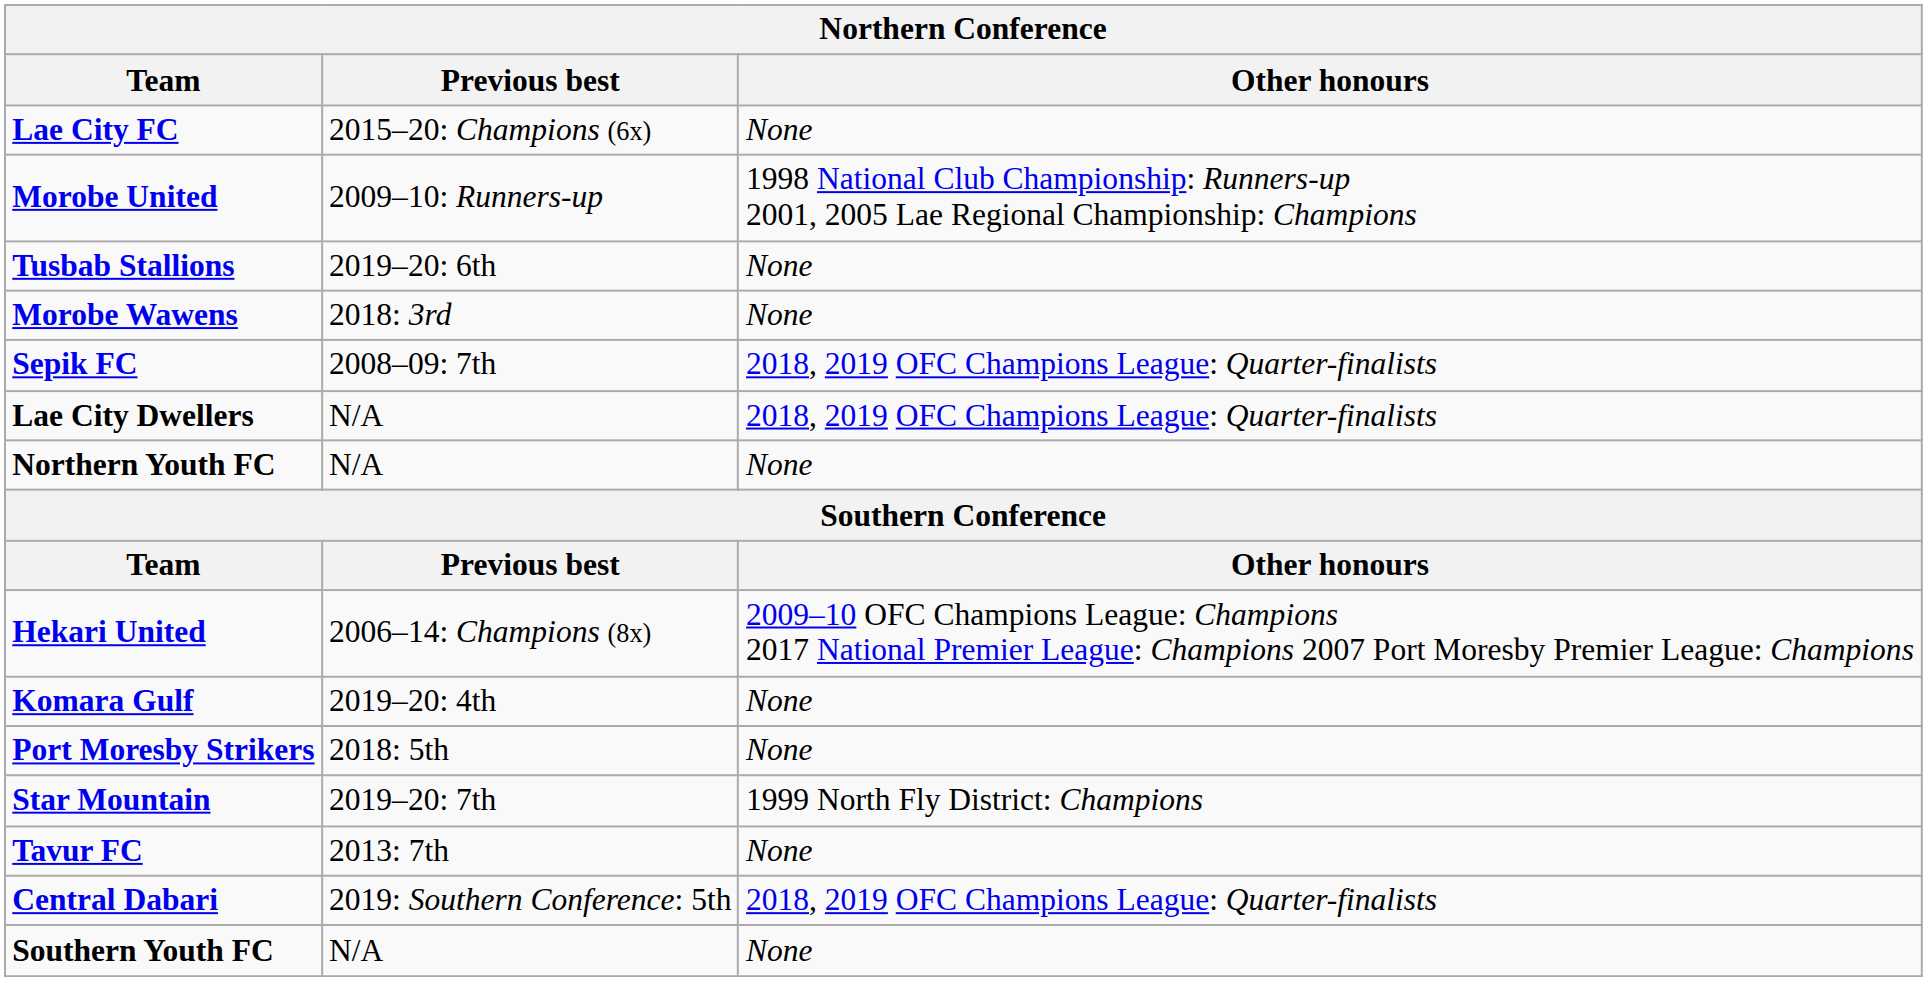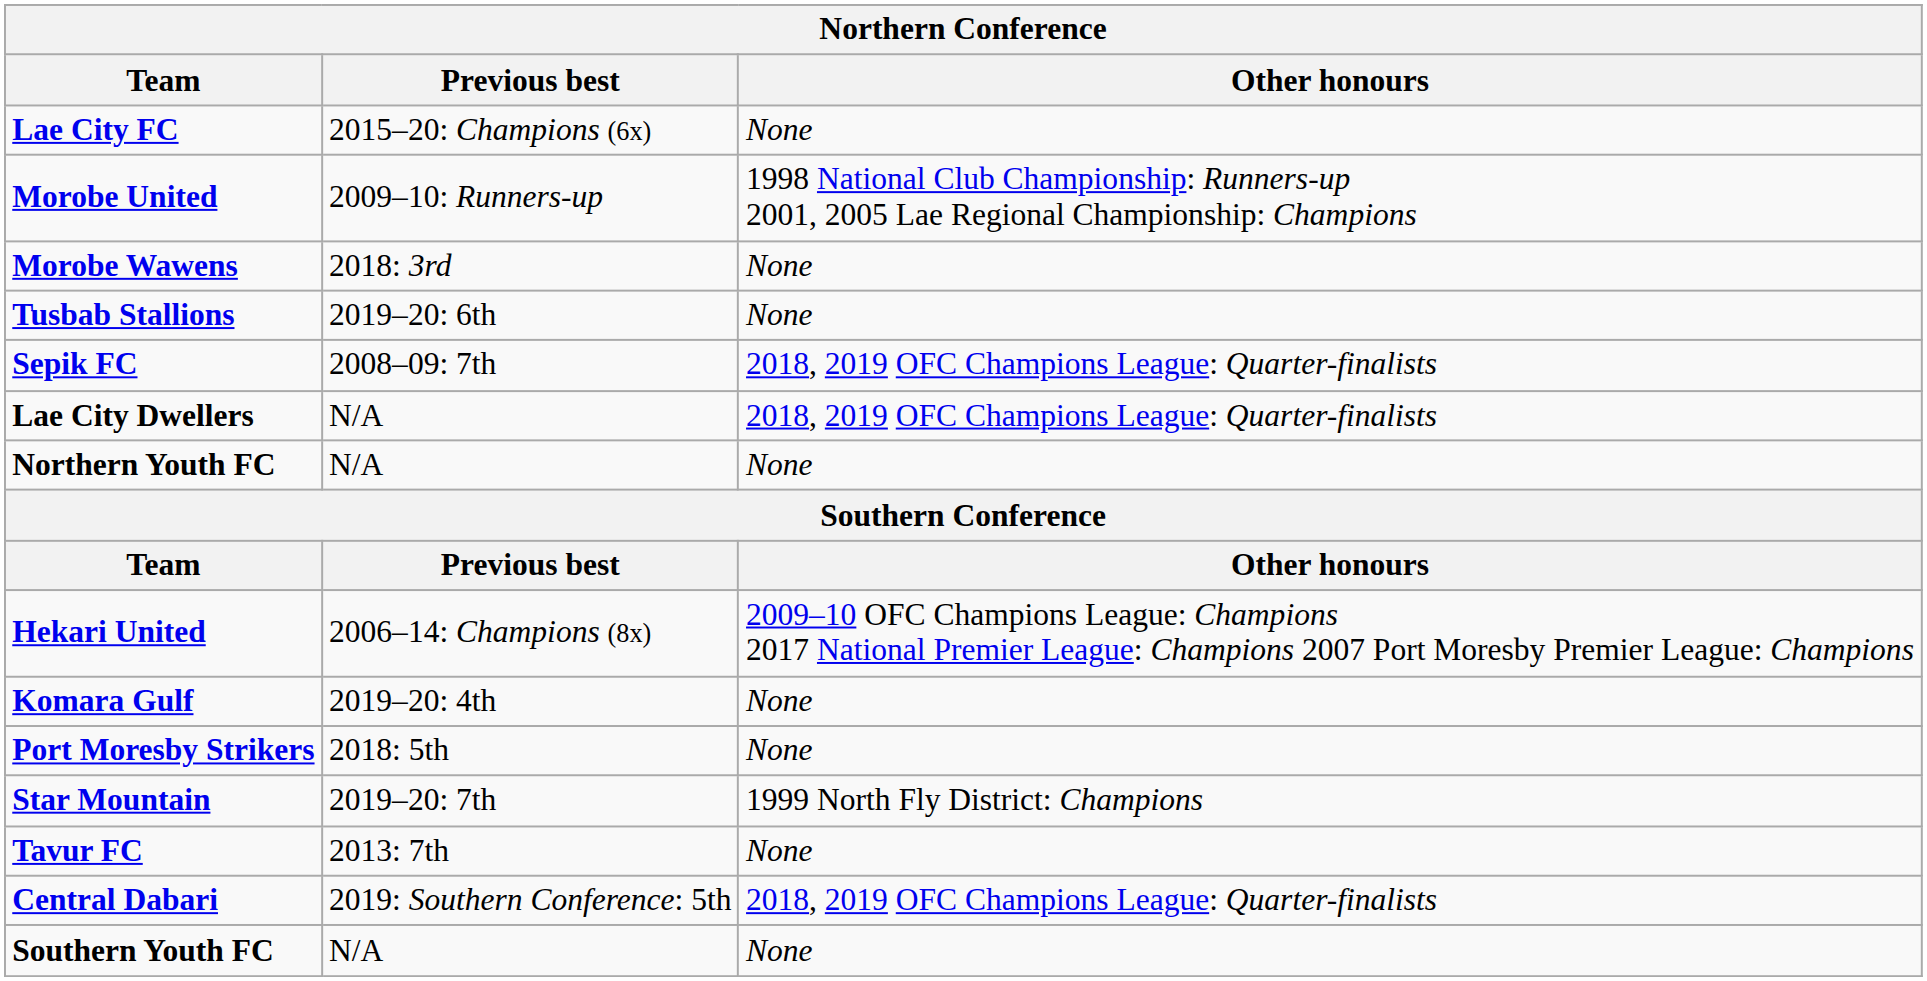rows swapped: (125, 314) <-> (123, 264)
